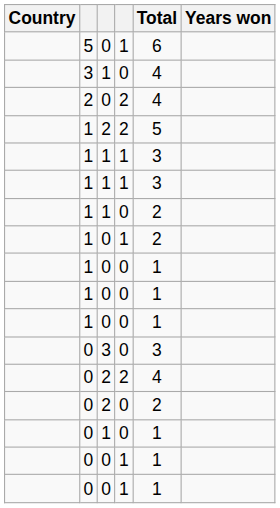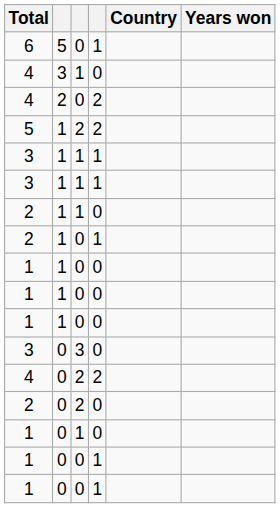columns swapped: (42, 18) <-> (157, 18)
